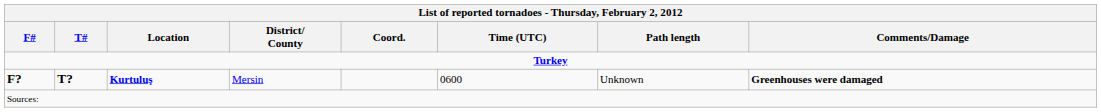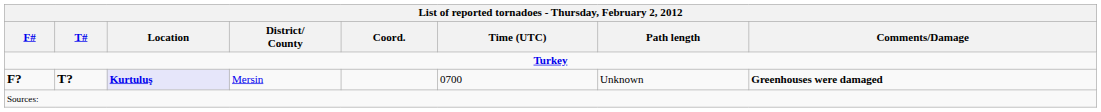(131, 79) no background -> (131, 79) lavender background
(451, 79) 0600 -> (451, 79) 0700
